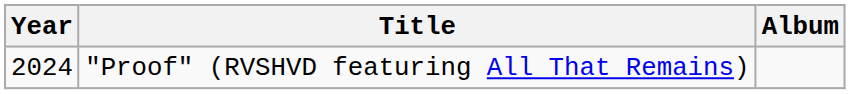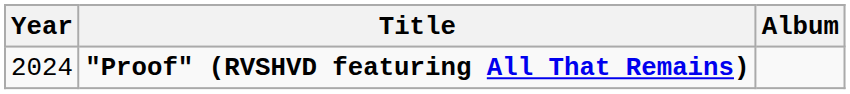(417, 68) normal -> (417, 68) bold
